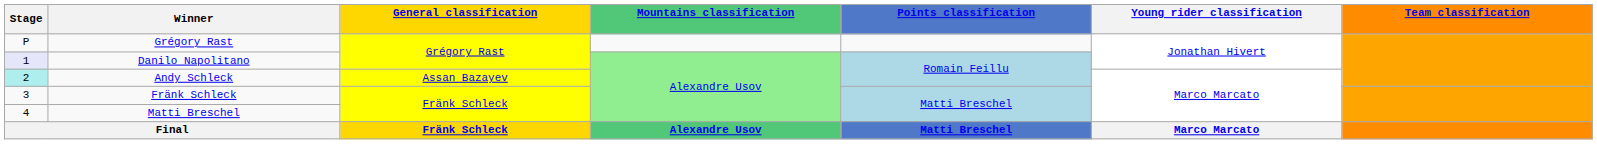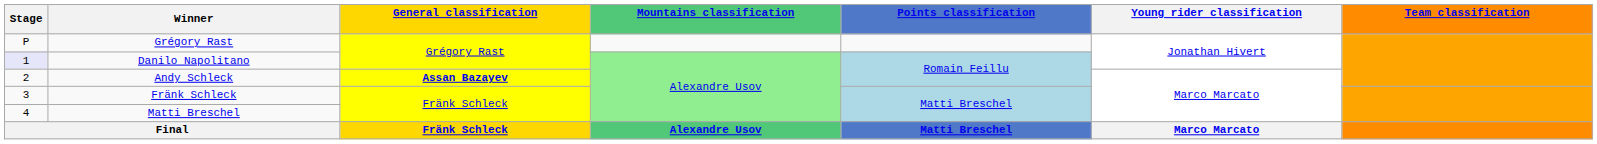(26, 78) paleturquoise background -> (26, 78) no background
(465, 78) normal -> (465, 78) bold
